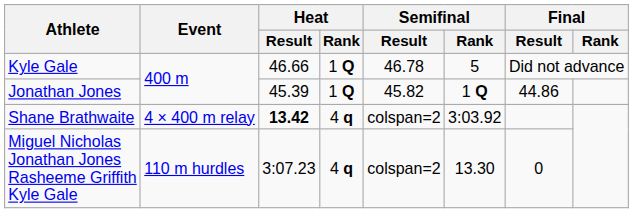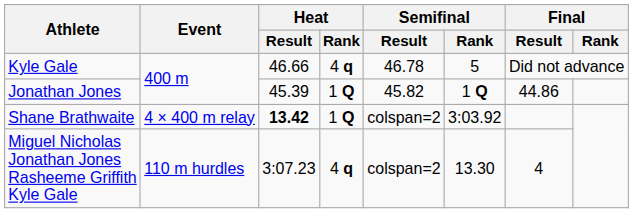(341, 67) 1 Q -> (341, 67) 4 q
(341, 117) 4 q -> (341, 117) 1 Q
(539, 169) 0 -> (539, 169) 4
